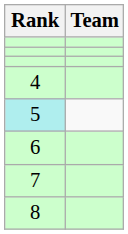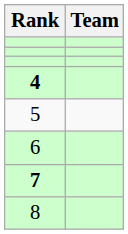(35, 82) normal -> (35, 82) bold
(35, 114) paleturquoise background -> (35, 114) no background
(35, 180) normal -> (35, 180) bold
